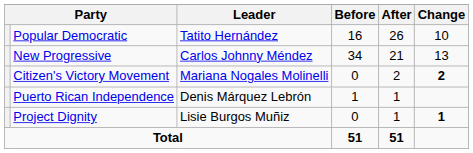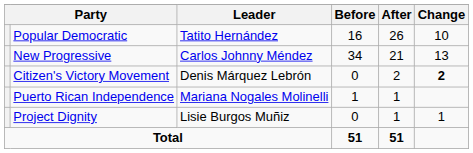(254, 76) Mariana Nogales Molinelli -> (246, 76) Denis Márquez Lebrón
(246, 96) Denis Márquez Lebrón -> (254, 96) Mariana Nogales Molinelli
(441, 117) bold -> (441, 117) normal
